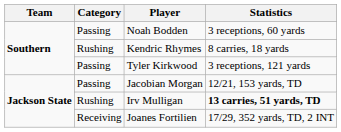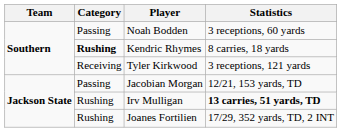(95, 48) normal -> (96, 48) bold
(94, 65) Passing -> (99, 65) Receiving
(99, 118) Receiving -> (95, 118) Rushing
